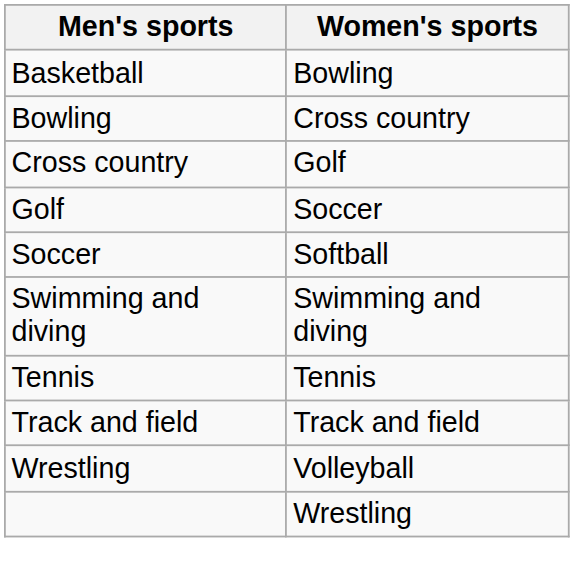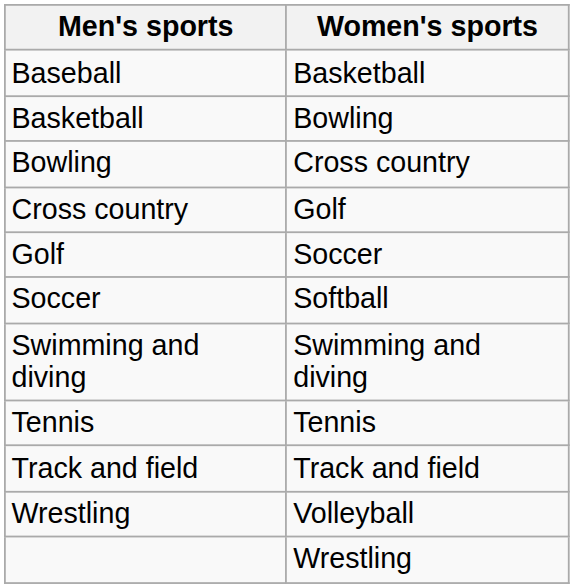+ row: (66, 72)
